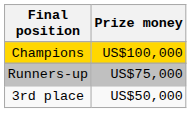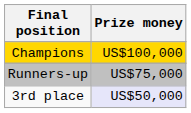(147, 96) no background -> (147, 96) lavender background
